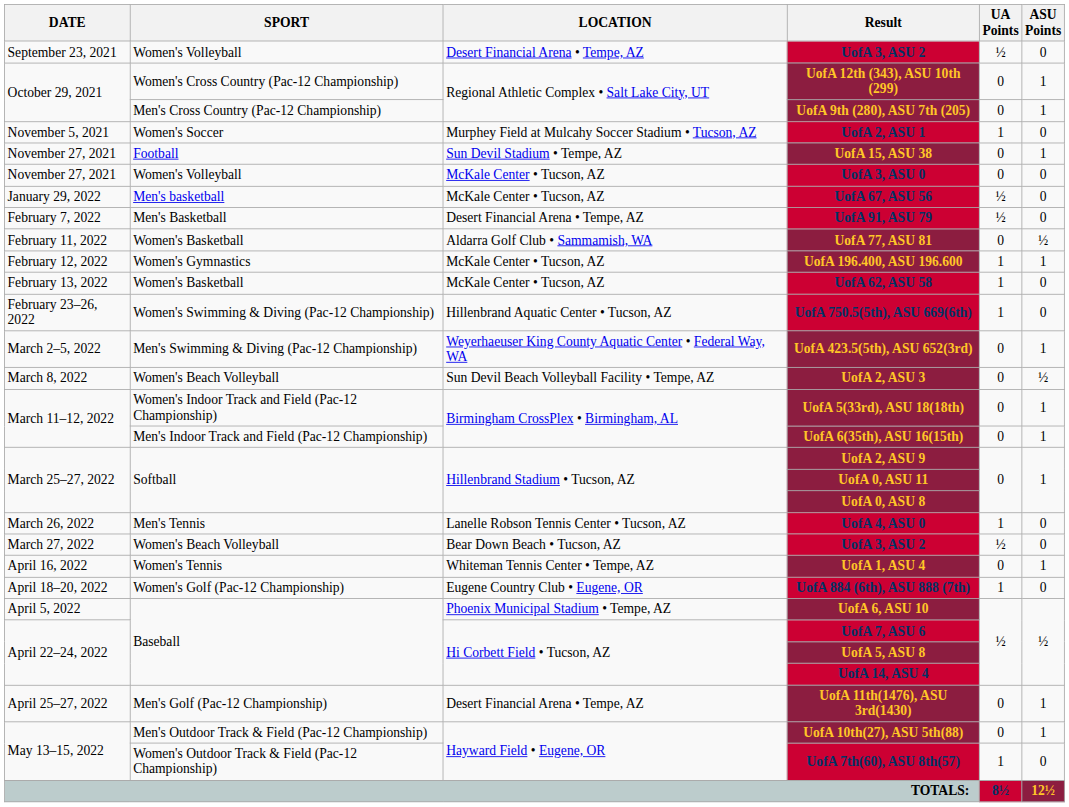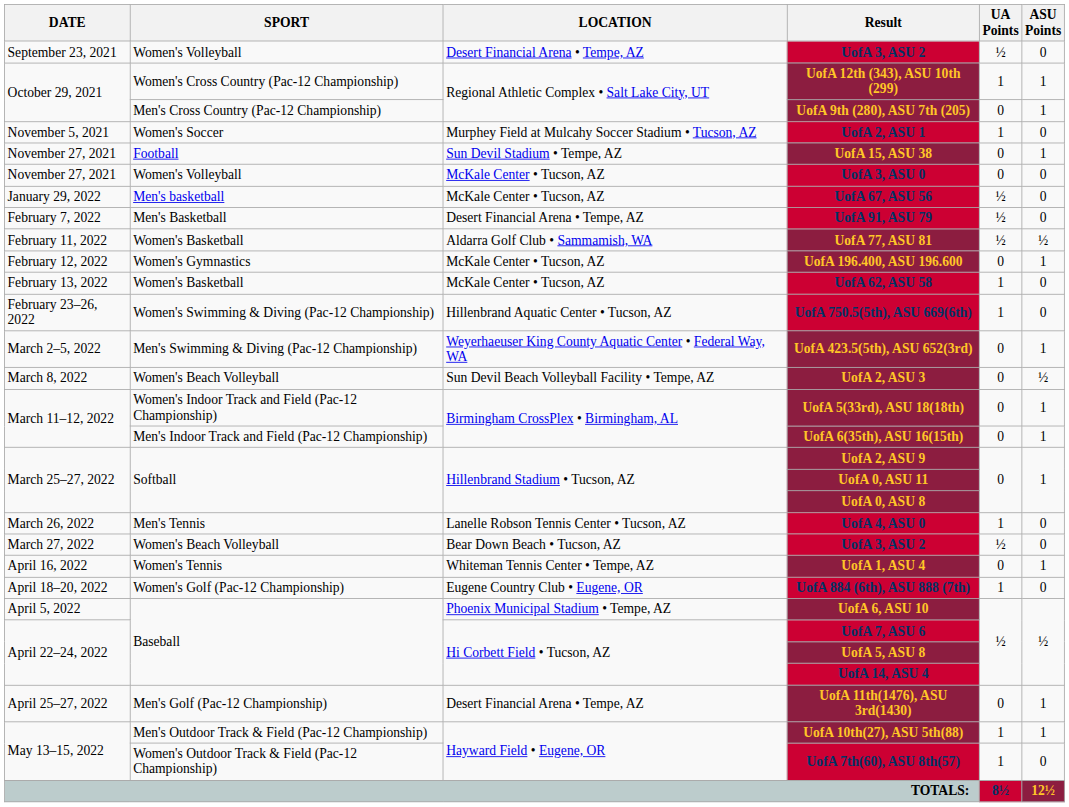(1001, 81) 0 -> (1001, 81) 1
(1001, 240) 0 -> (1001, 240) ½
(1001, 261) 1 -> (1001, 261) 0
(1001, 732) 0 -> (1001, 732) 1
